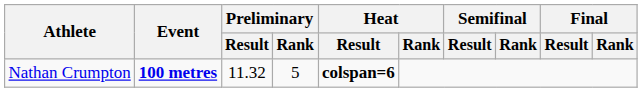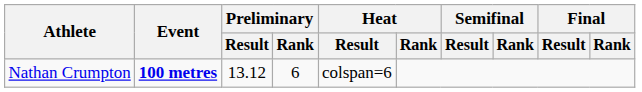(247, 73) 11.32 -> (247, 73) 13.12
(295, 73) 5 -> (295, 73) 6
(358, 73) bold -> (357, 73) normal
